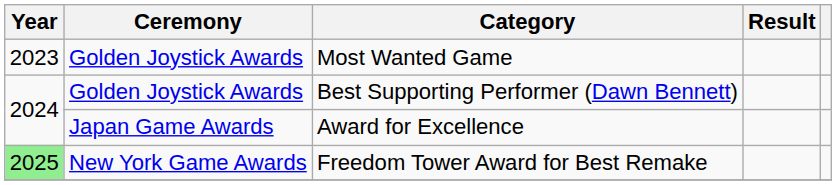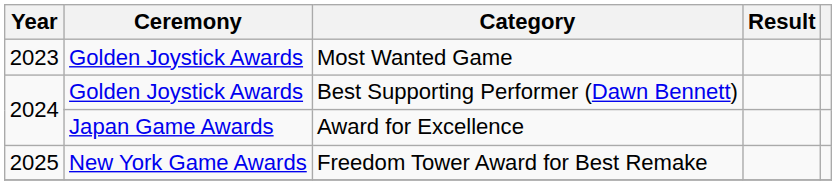(34, 162) lightgreen background -> (34, 162) no background
